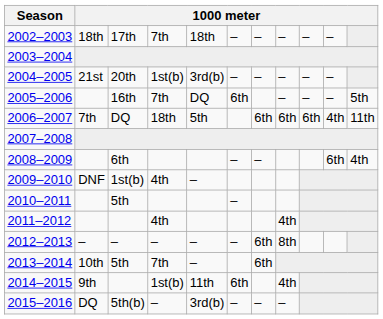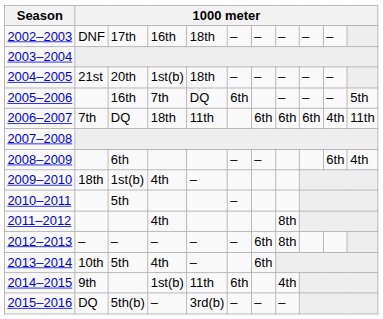(91, 36) 18th -> (92, 36) DNF
(160, 36) 7th -> (163, 36) 16th
(207, 77) 3rd(b) -> (202, 77) 18th
(199, 118) 5th -> (202, 118) 11th
(92, 180) DNF -> (91, 180) 18th
(287, 221) 4th -> (287, 221) 8th
(160, 262) 7th -> (160, 262) 4th
